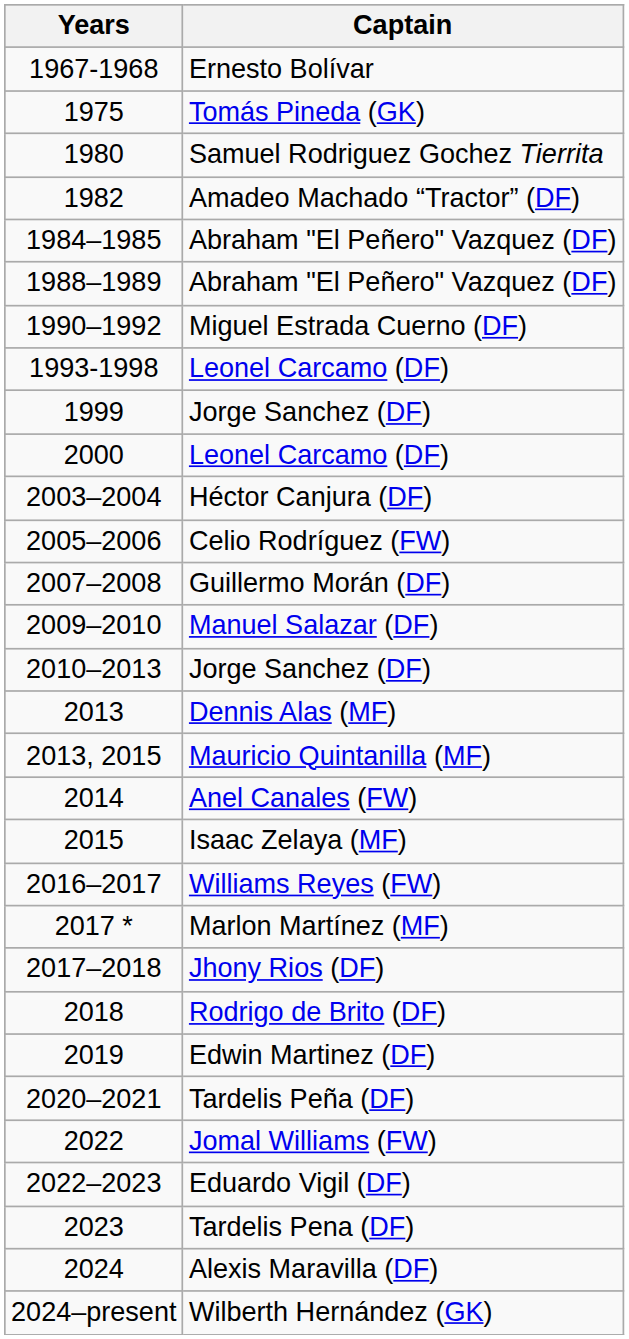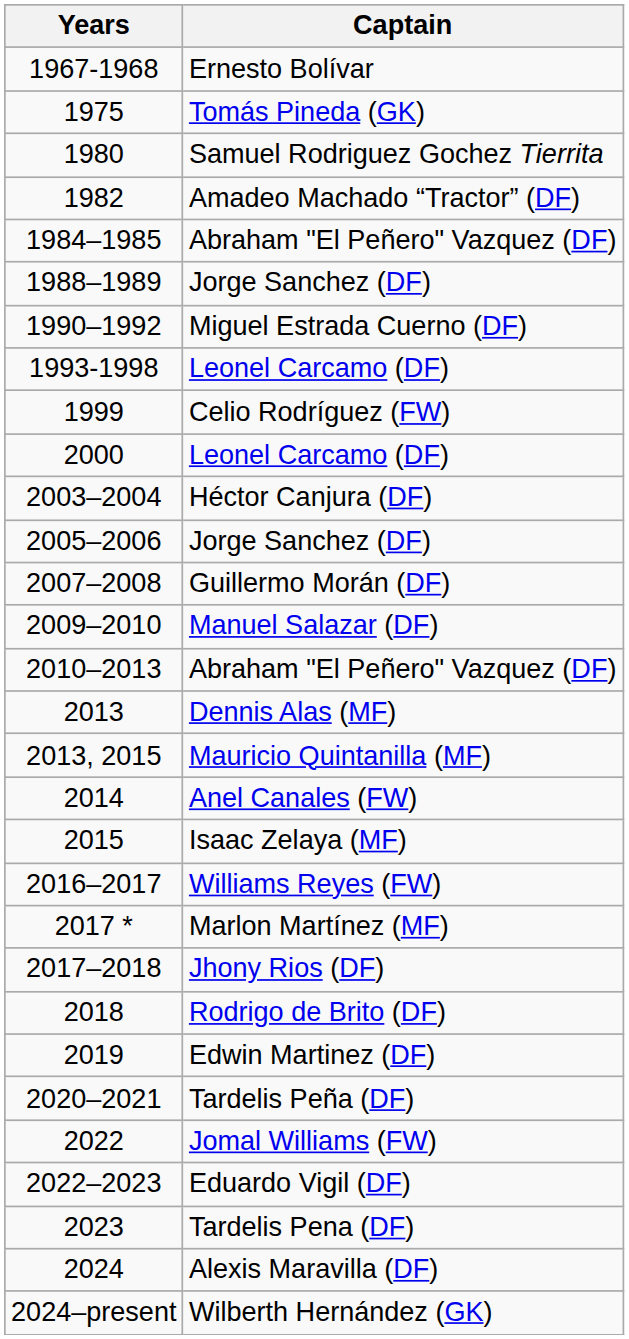(403, 283) Abraham "El Peñero" Vazquez (DF) -> (310, 283) Jorge Sanchez (DF)
(310, 411) Jorge Sanchez (DF) -> (320, 411) Celio Rodríguez (FW)
(320, 540) Celio Rodríguez (FW) -> (310, 540) Jorge Sanchez (DF)
(310, 669) Jorge Sanchez (DF) -> (403, 669) Abraham "El Peñero" Vazquez (DF)
